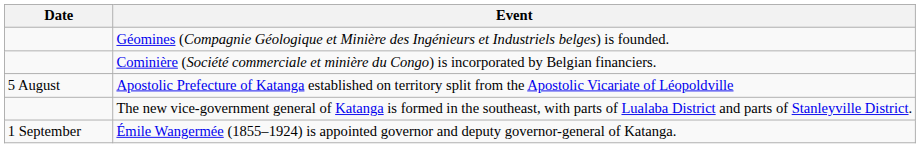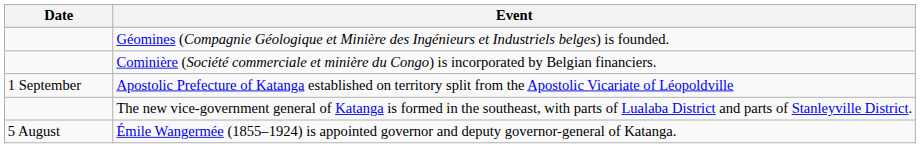(34, 85) 5 August -> (44, 85) 1 September
(44, 131) 1 September -> (34, 131) 5 August
